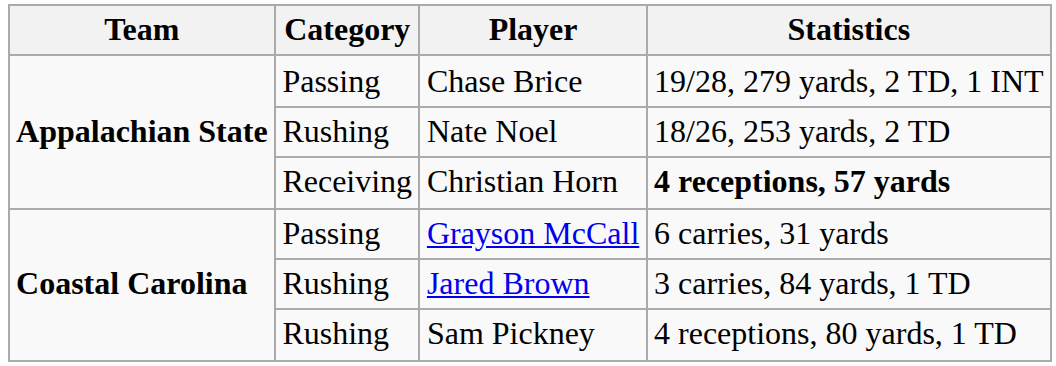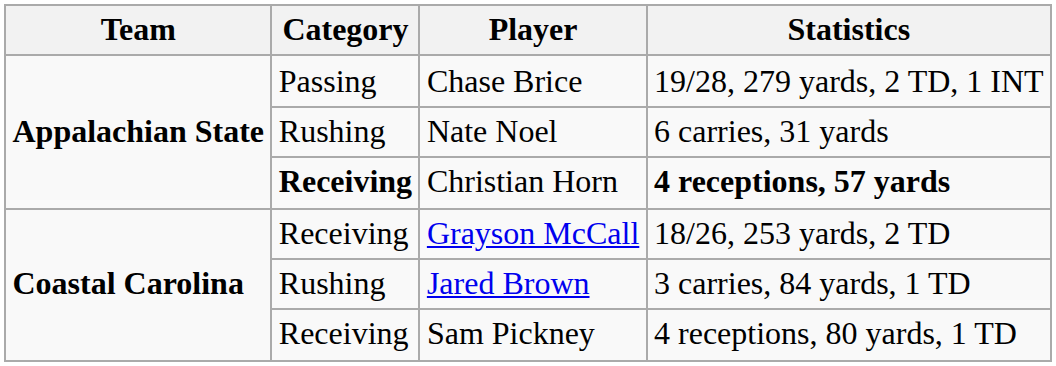(802, 131) 18/26, 253 yards, 2 TD -> (771, 131) 6 carries, 31 yards
(347, 182) normal -> (345, 182) bold
(331, 232) Passing -> (344, 232) Receiving
(771, 232) 6 carries, 31 yards -> (802, 232) 18/26, 253 yards, 2 TD
(336, 334) Rushing -> (344, 334) Receiving
